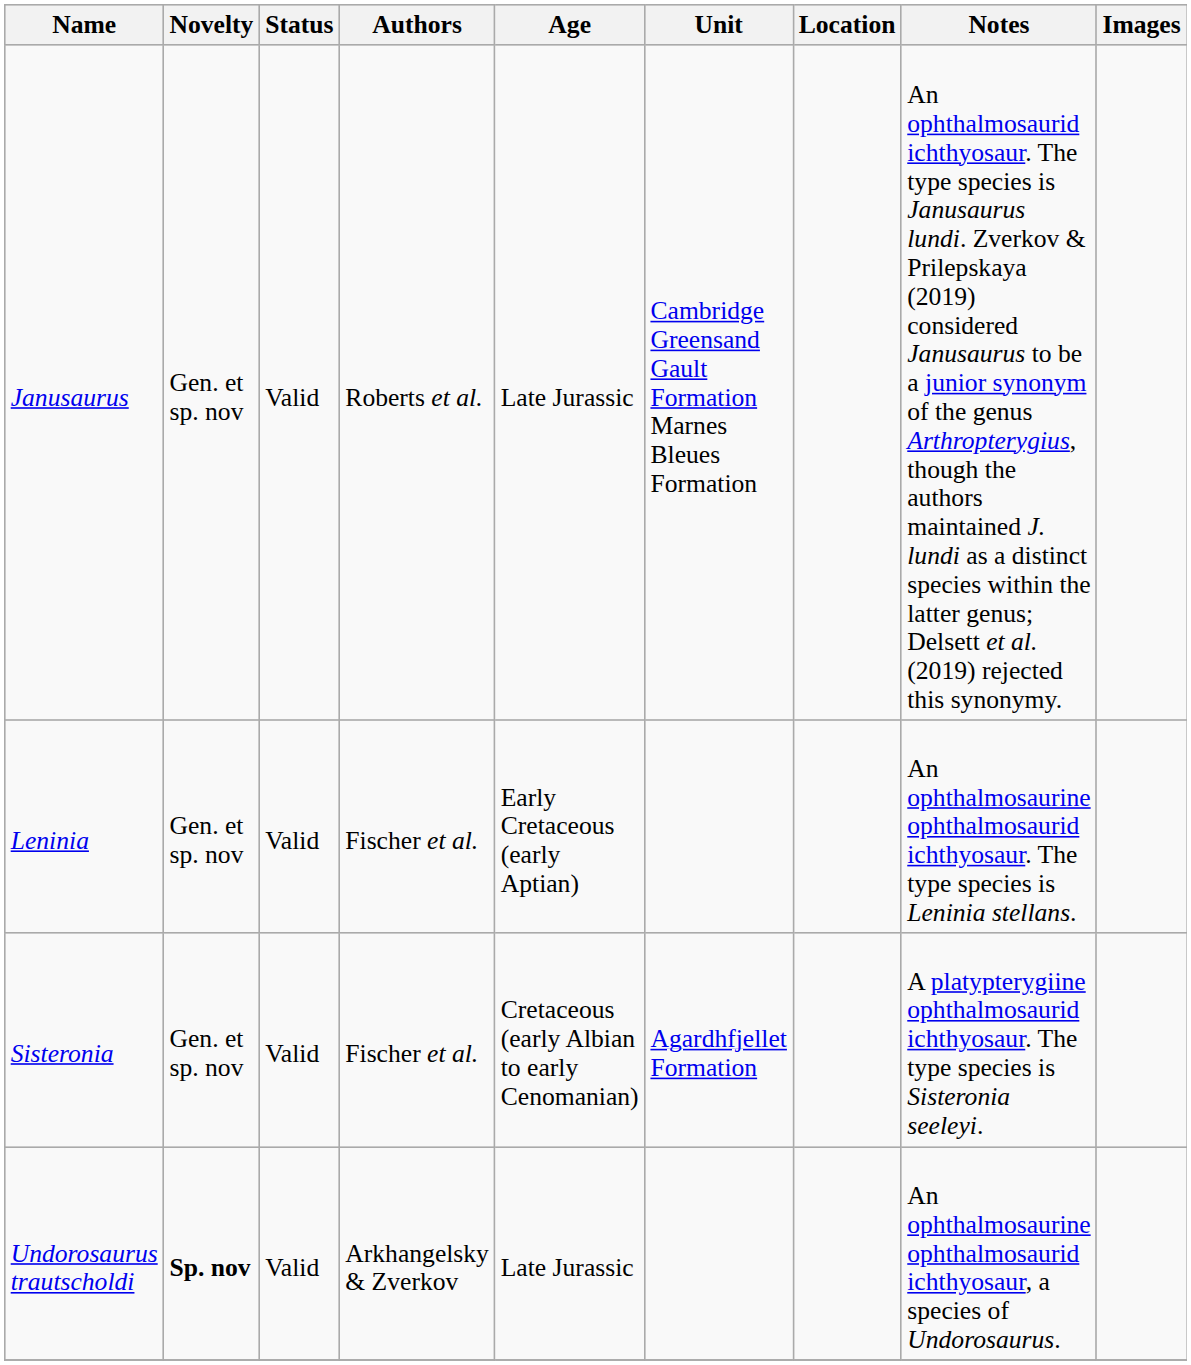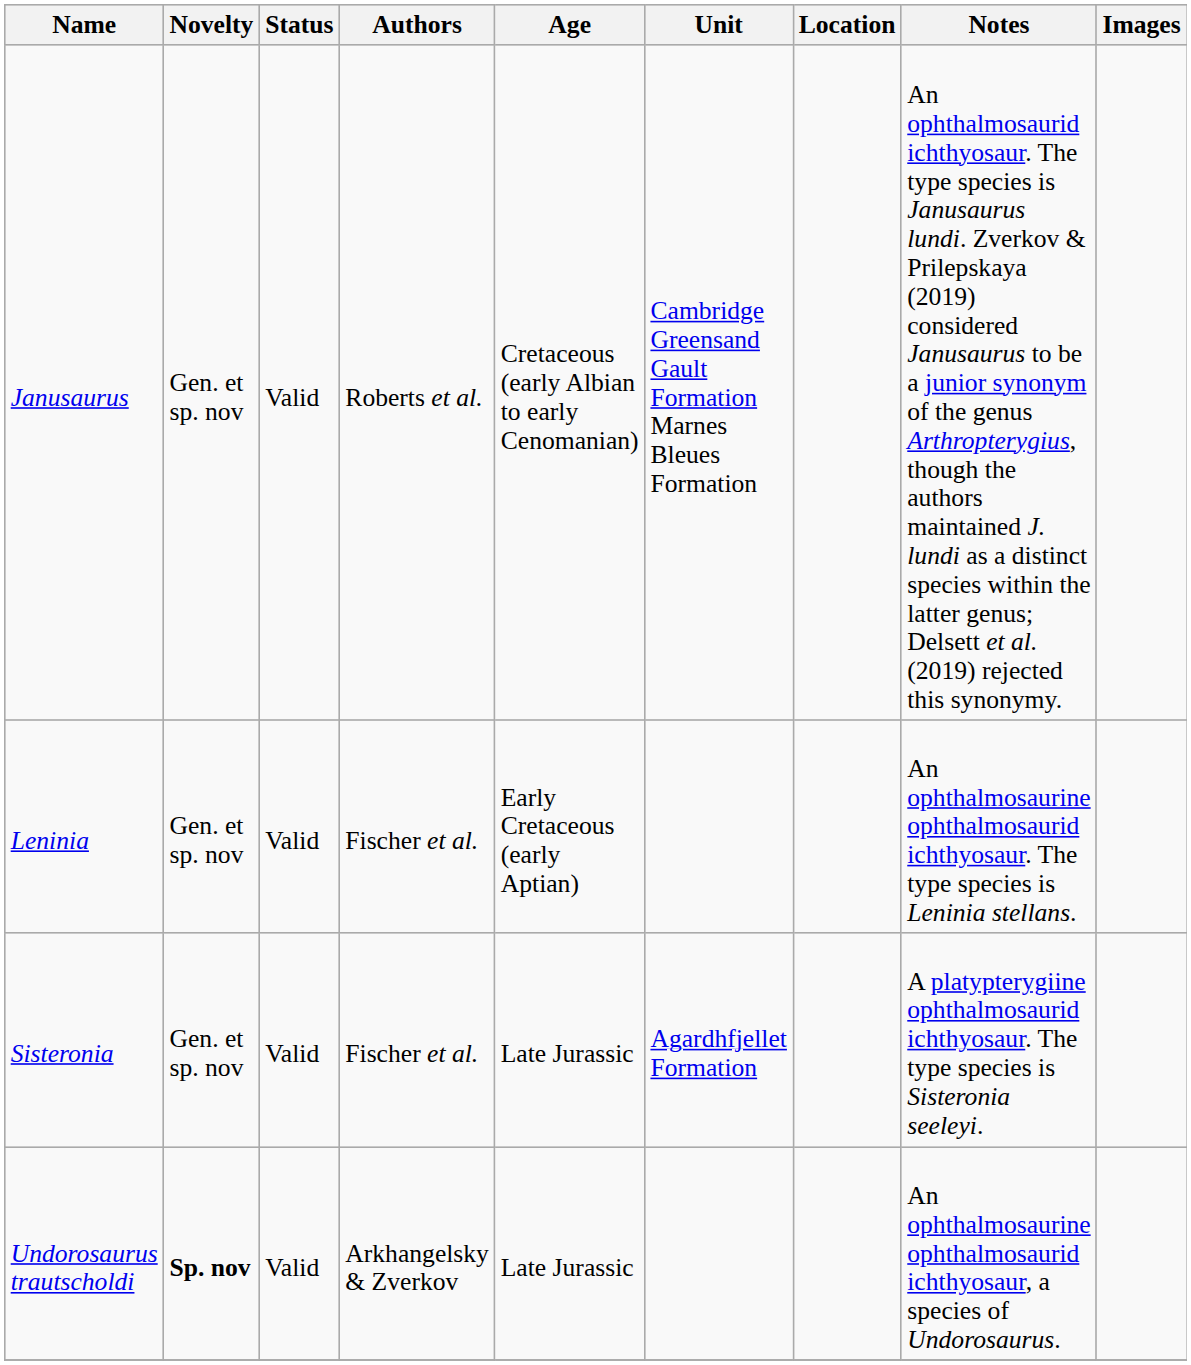(567, 396) Late Jurassic -> (570, 396) Cretaceous (early Albian to early Cenomanian)
(570, 1053) Cretaceous (early Albian to early Cenomanian) -> (567, 1053) Late Jurassic
